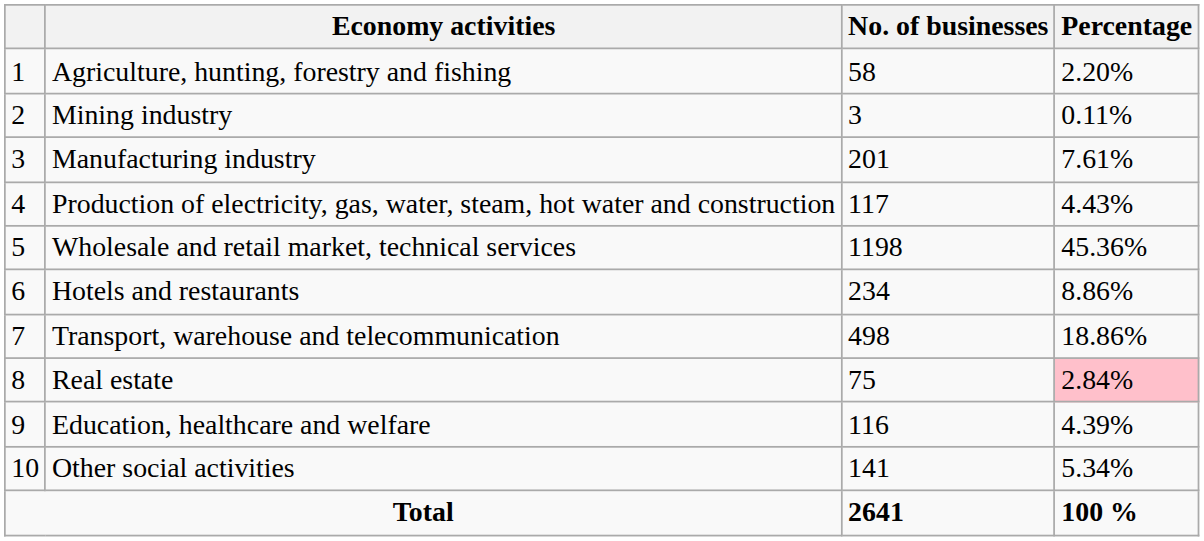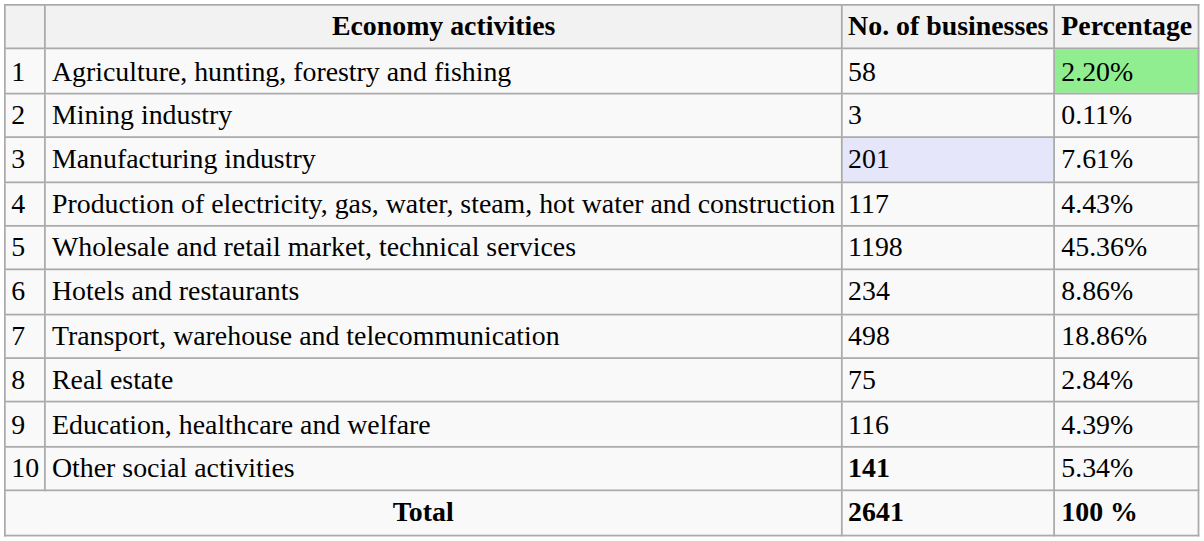(1097, 70) no background -> (1097, 70) lightgreen background
(869, 159) no background -> (869, 159) lavender background
(1097, 379) pink background -> (1097, 379) no background
(869, 468) normal -> (869, 468) bold
